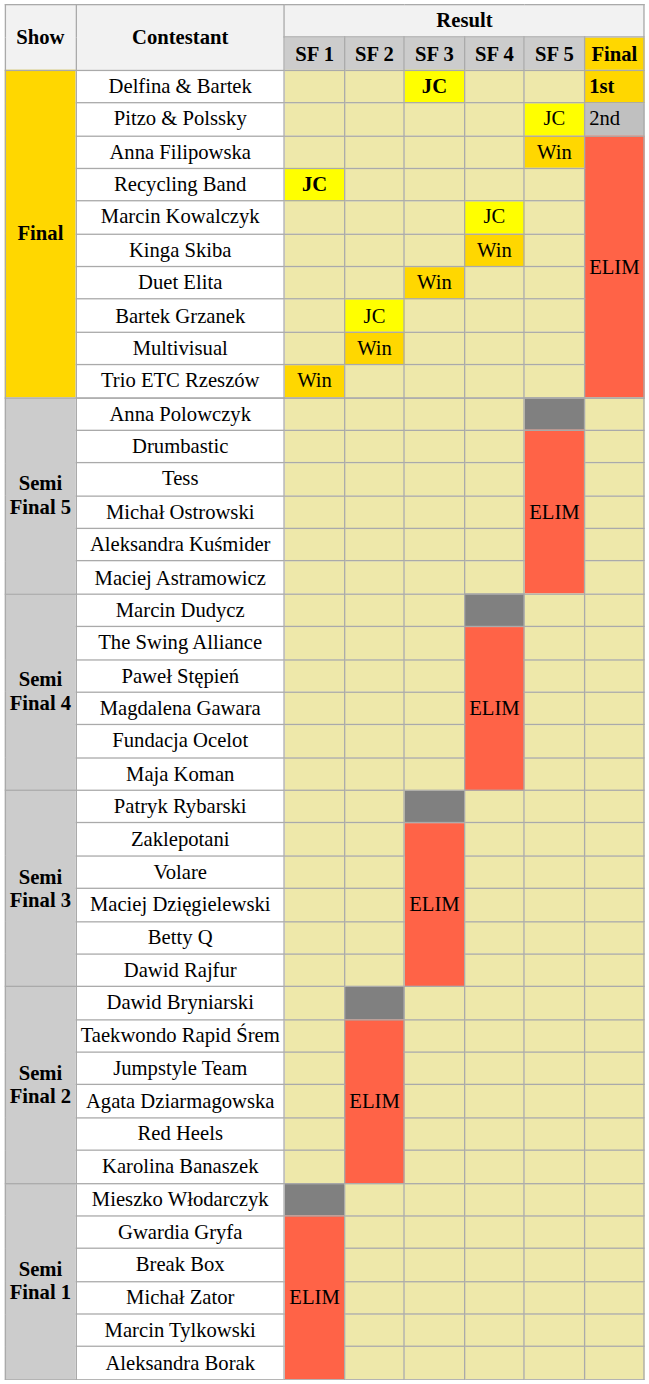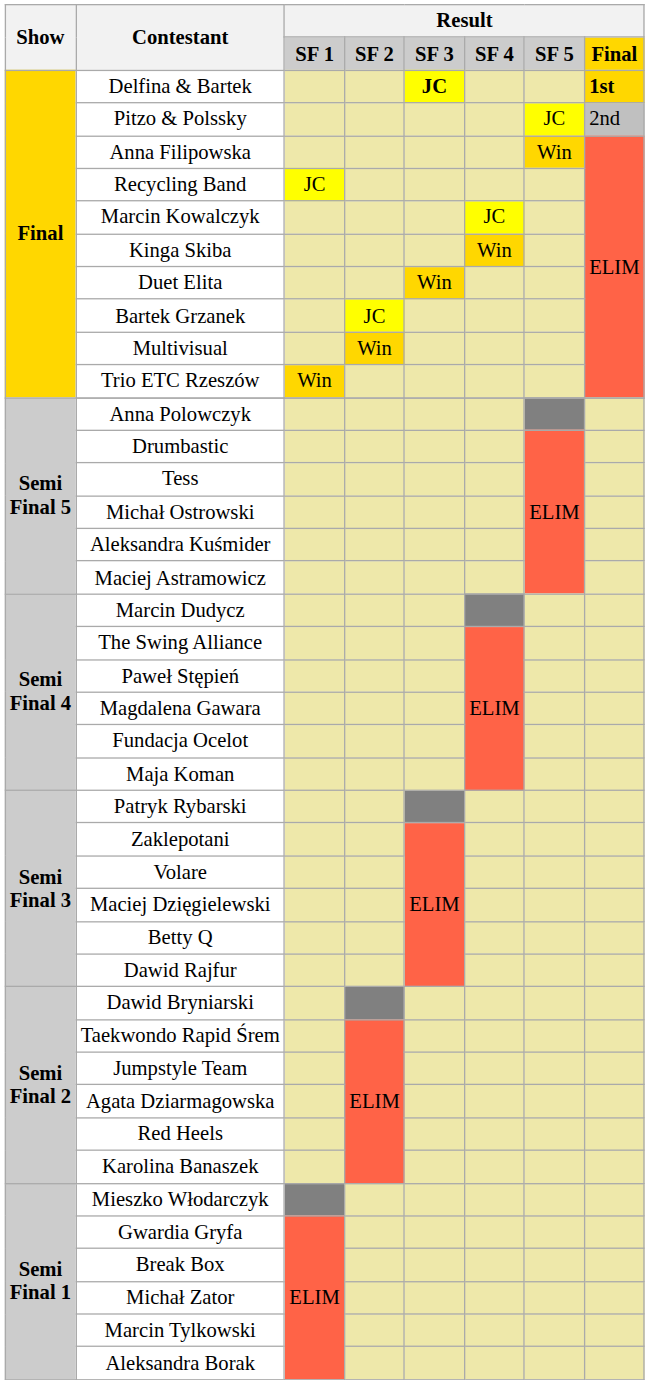(315, 184) bold -> (315, 184) normal
